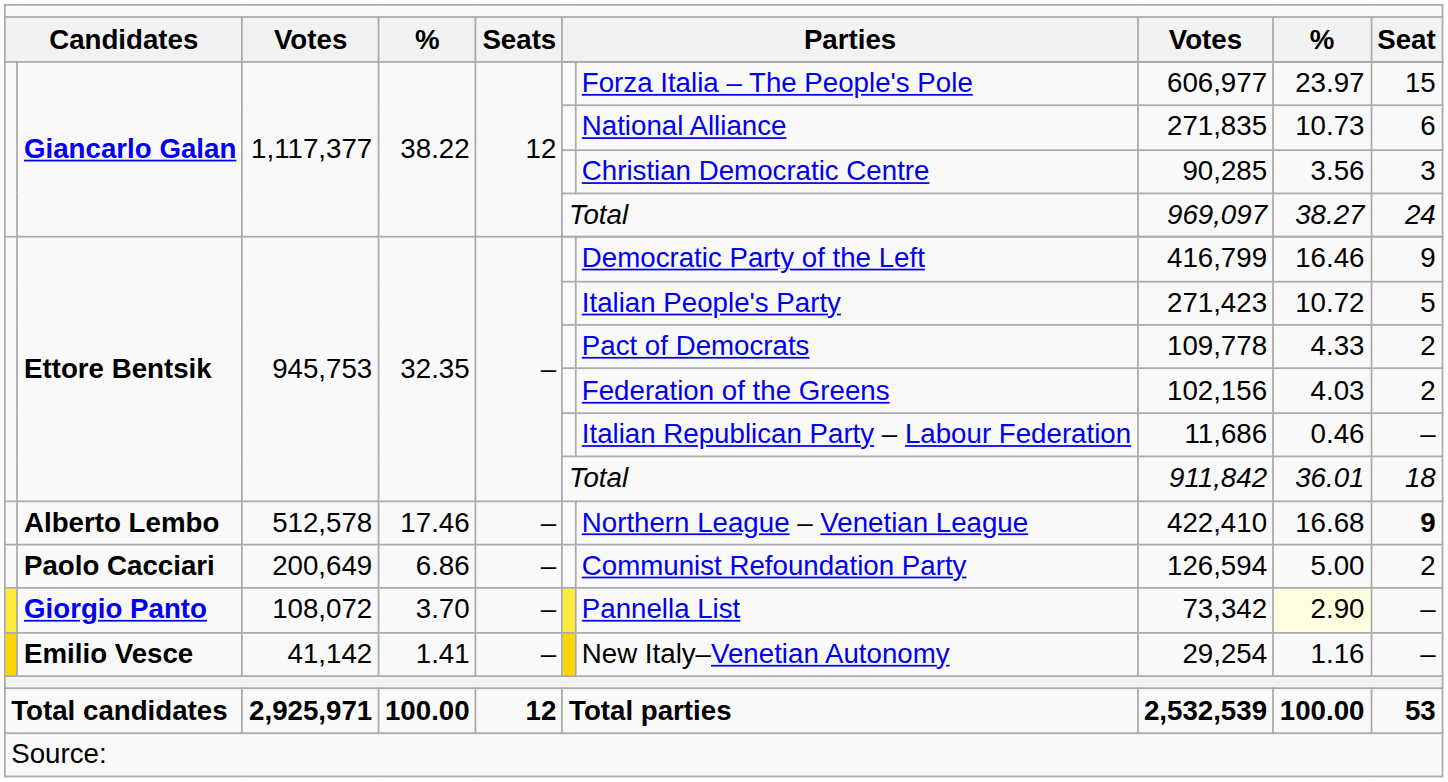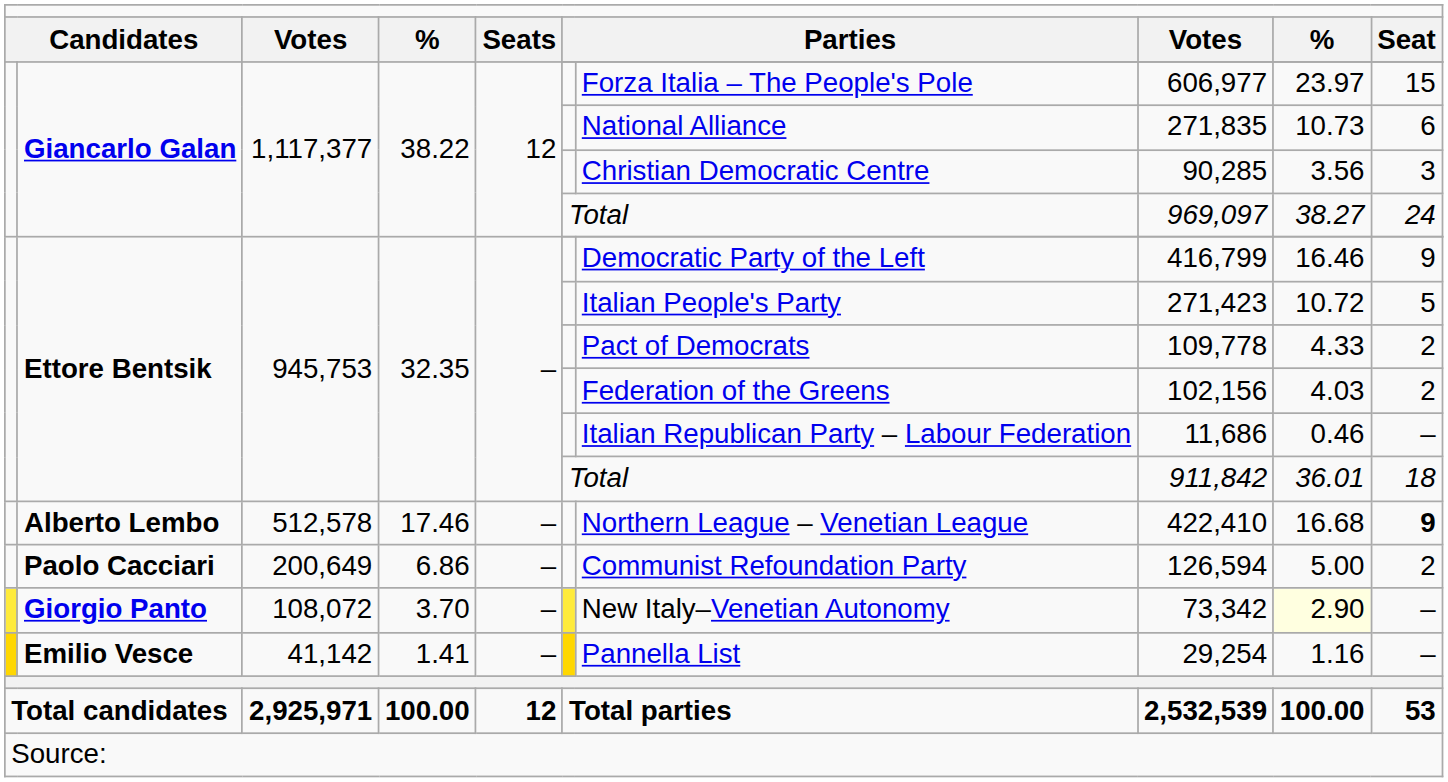(661, 609) Pannella List -> (766, 609) New Italy–Venetian Autonomy
(766, 653) New Italy–Venetian Autonomy -> (661, 653) Pannella List
